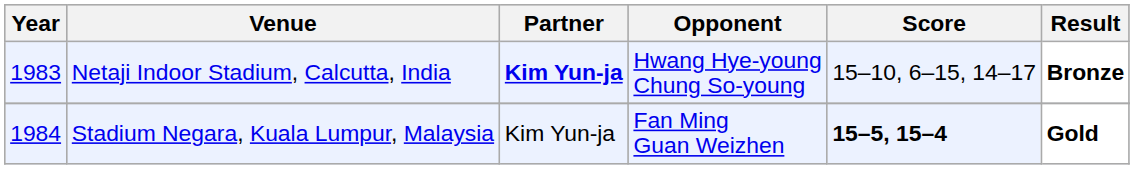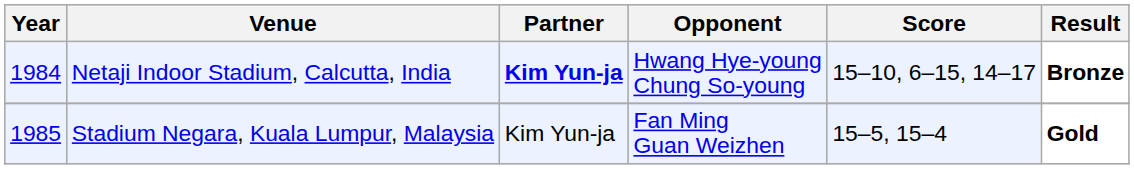(36, 72) 1983 -> (36, 72) 1984
(36, 134) 1984 -> (36, 134) 1985
(890, 134) bold -> (890, 134) normal
